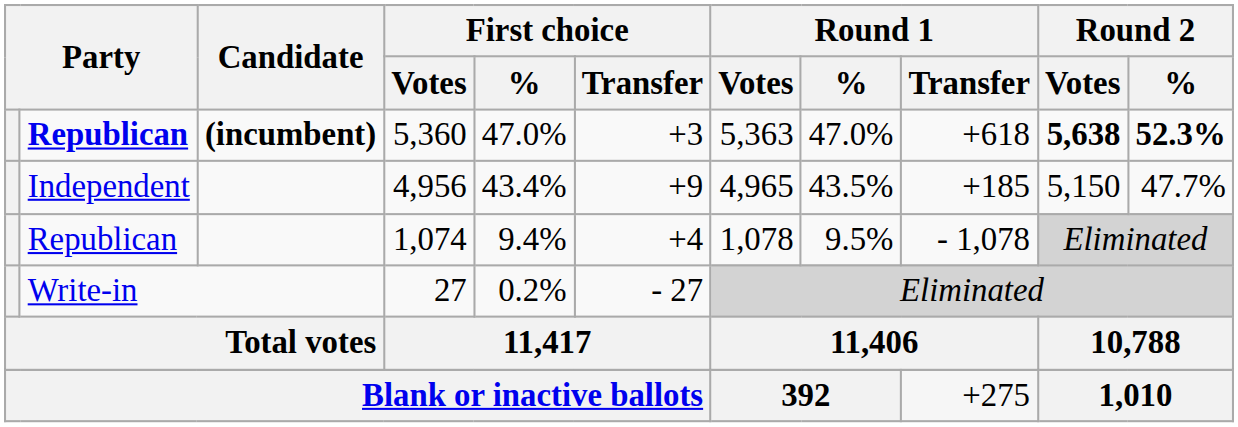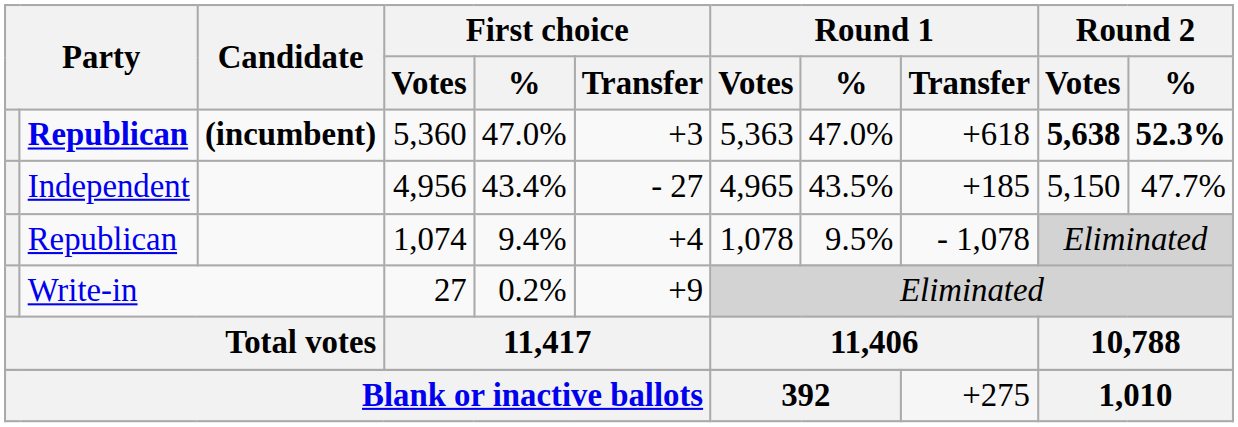(686, 186) +9 -> (677, 186) - 27
(677, 290) - 27 -> (686, 290) +9
